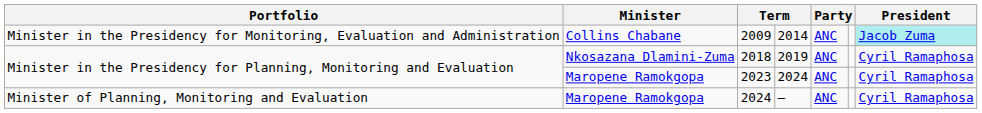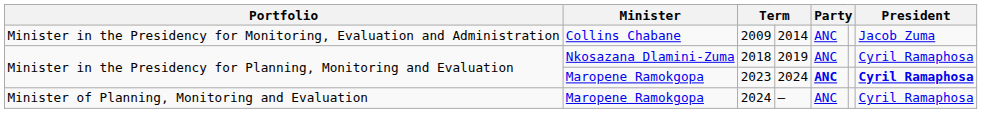(897, 36) paleturquoise background -> (897, 36) no background
(826, 77) normal -> (826, 77) bold
(916, 77) normal -> (916, 77) bold
